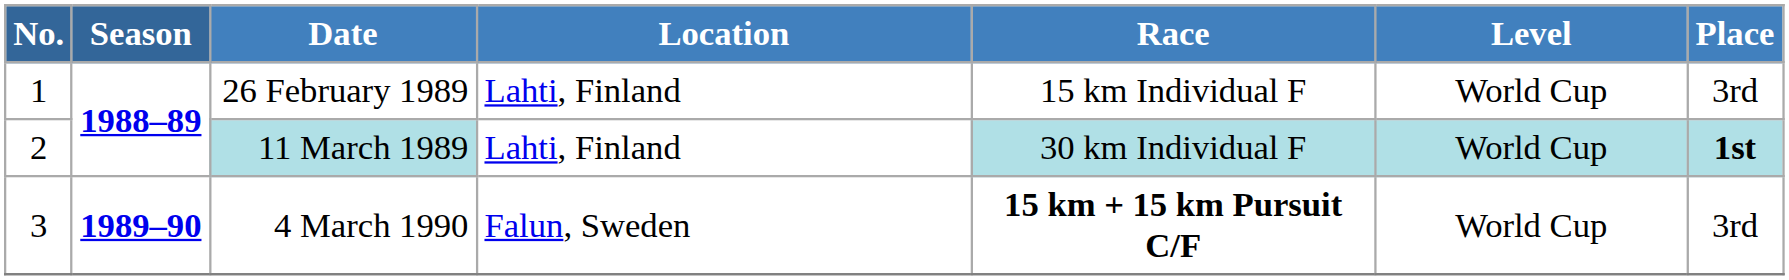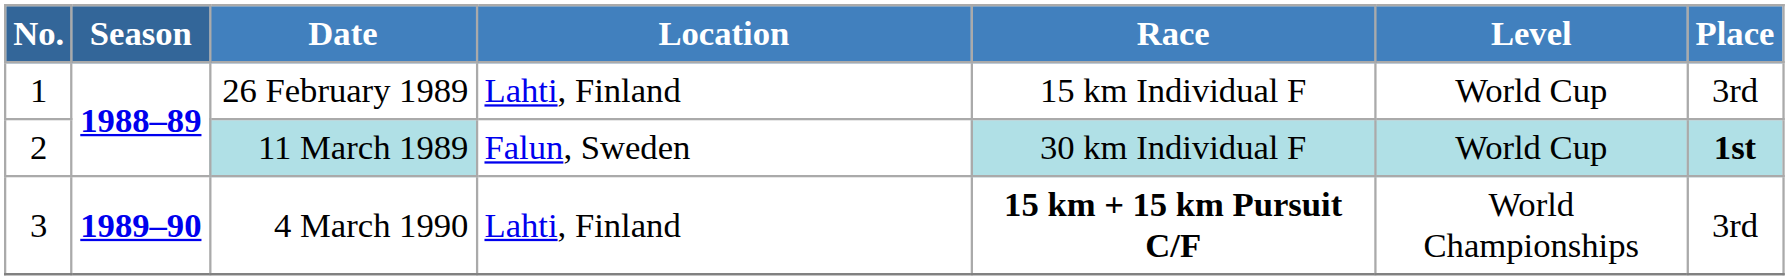(583, 147) Lahti, Finland -> (587, 147) Falun, Sweden
(587, 225) Falun, Sweden -> (583, 225) Lahti, Finland
(1531, 225) World Cup -> (1531, 225) World Championships
